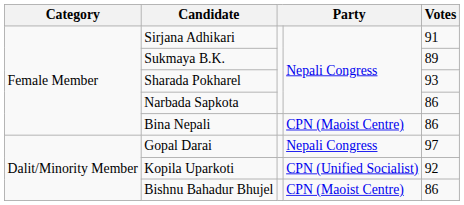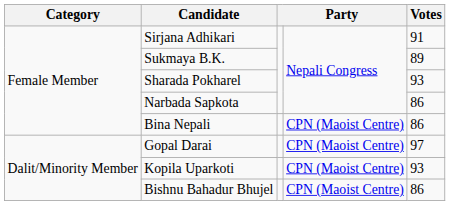(332, 146) Nepali Congress -> (345, 146) CPN (Maoist Centre)
(352, 168) CPN (Unified Socialist) -> (345, 168) CPN (Maoist Centre)
(432, 168) 92 -> (417, 168) 93
